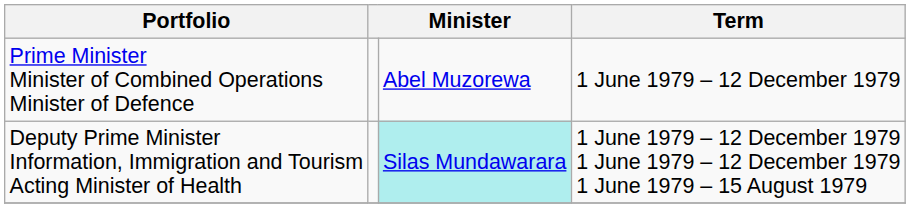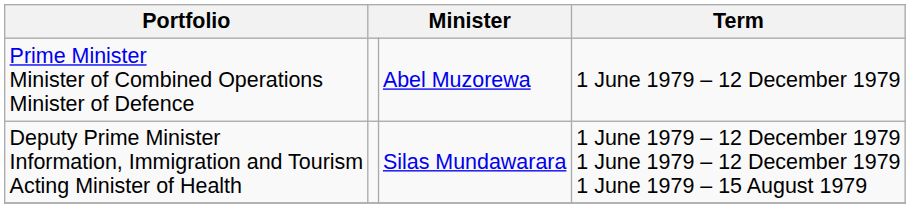(475, 161) paleturquoise background -> (475, 161) no background
